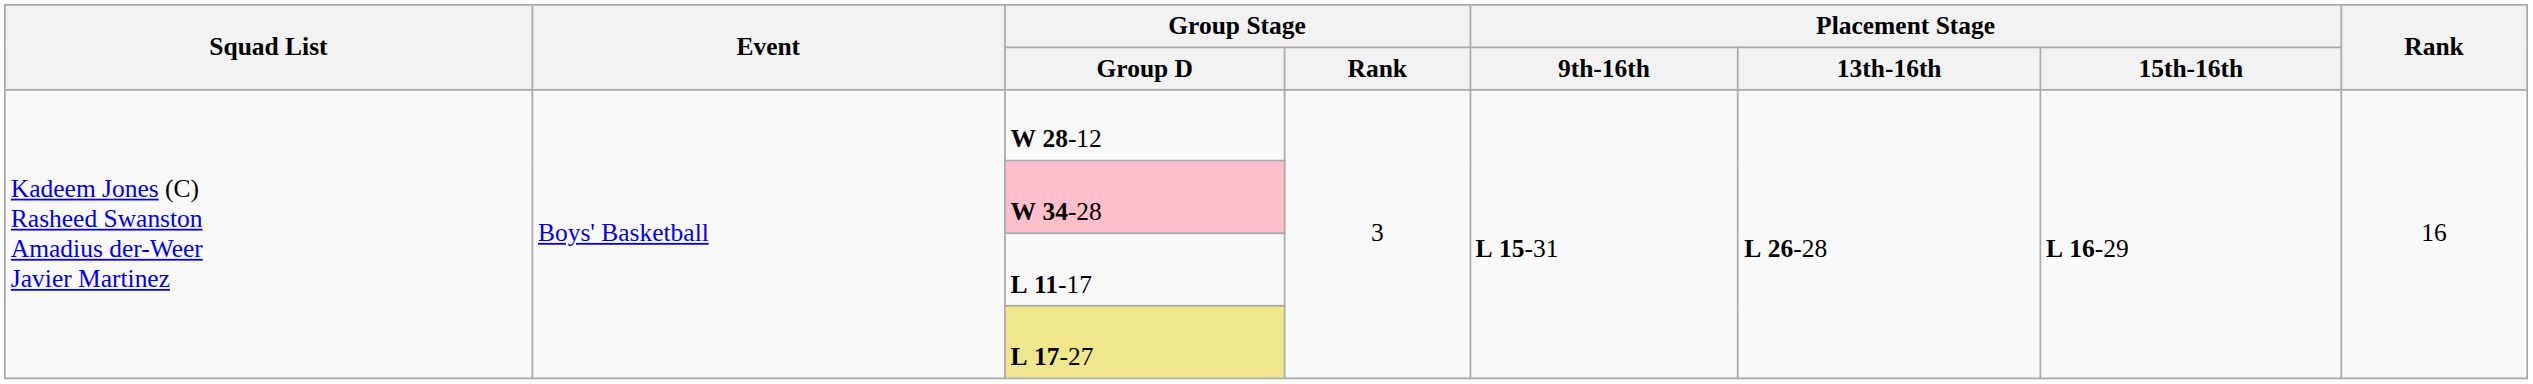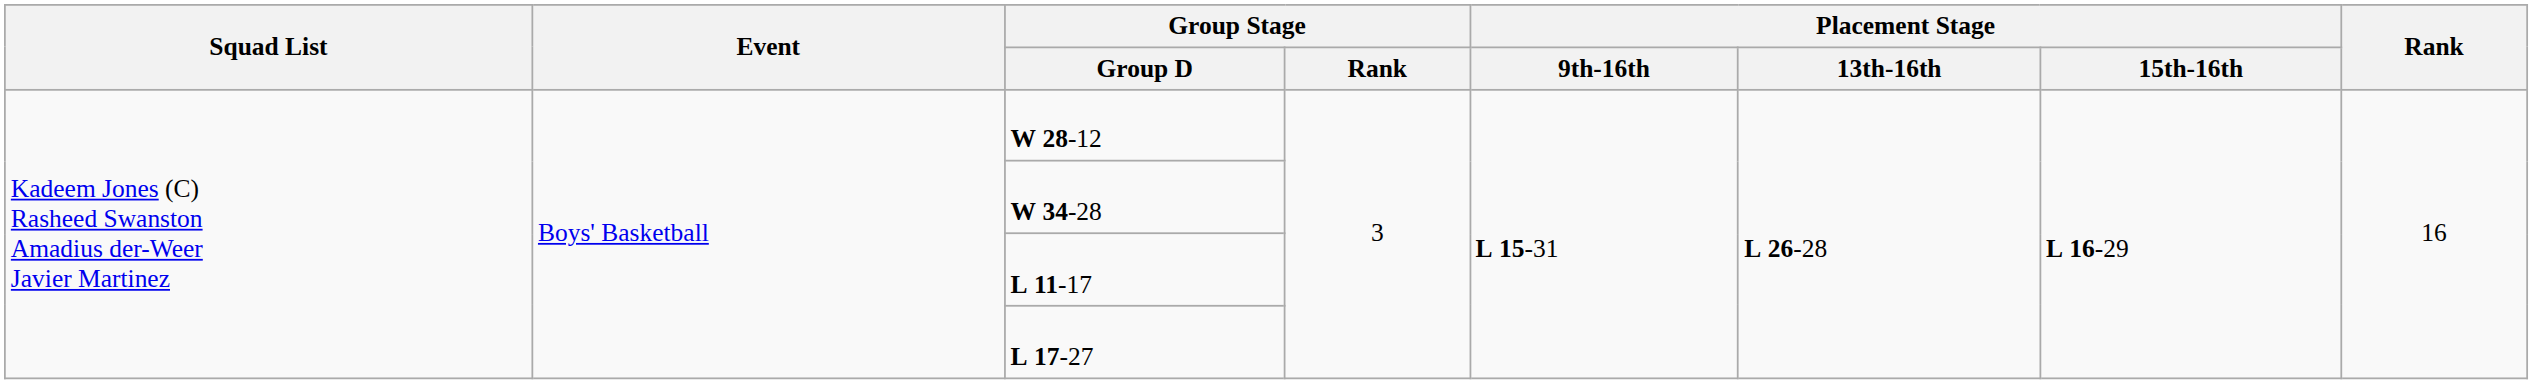(1056, 212) pink background -> (1056, 212) no background
(1052, 356) khaki background -> (1052, 356) no background
